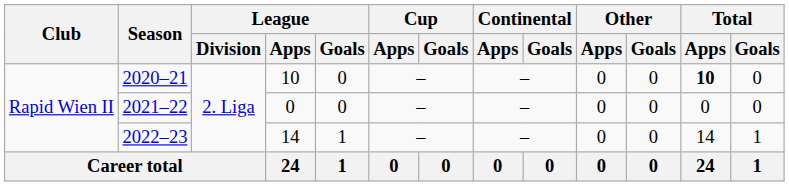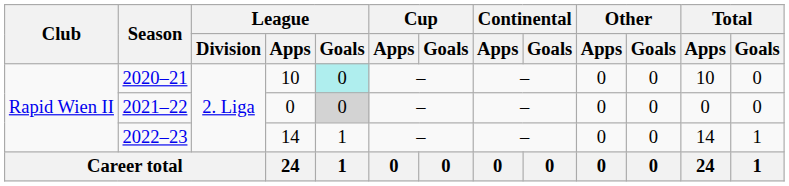(342, 78) no background -> (342, 78) paleturquoise background
(705, 78) bold -> (705, 78) normal
(342, 107) no background -> (342, 107) lightgrey background
